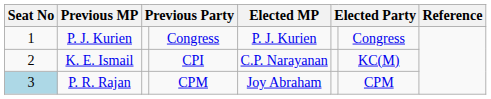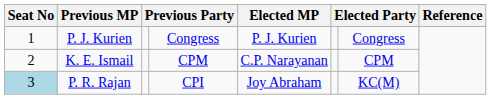(193, 60) CPI -> (193, 60) CPM
(379, 60) KC(M) -> (379, 60) CPM
(193, 82) CPM -> (193, 82) CPI
(379, 82) CPM -> (379, 82) KC(M)
